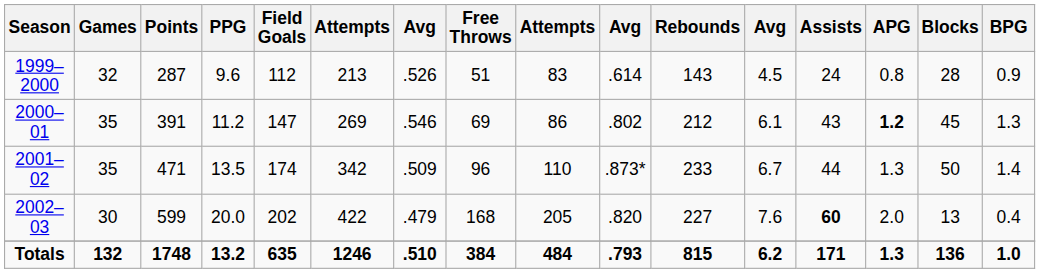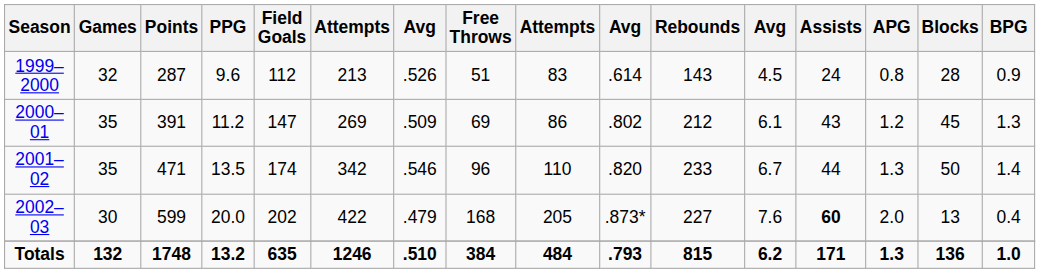(420, 122) .546 -> (420, 122) .509
(892, 122) bold -> (892, 122) normal
(420, 169) .509 -> (420, 169) .546
(625, 169) .873* -> (625, 169) .820
(625, 217) .820 -> (625, 217) .873*
